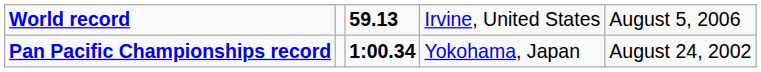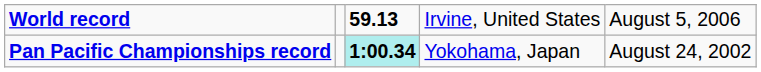(382, 50) no background -> (382, 50) paleturquoise background
